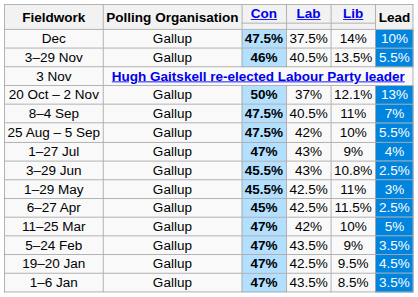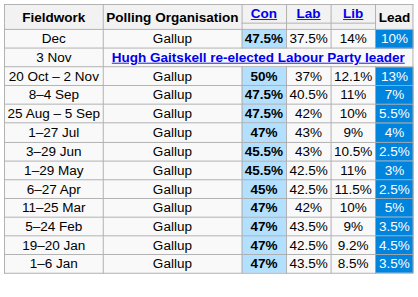- row: (54, 57)
(353, 170) 10.8% -> (353, 151) 10.5%
(353, 264) 9.5% -> (353, 245) 9.2%
